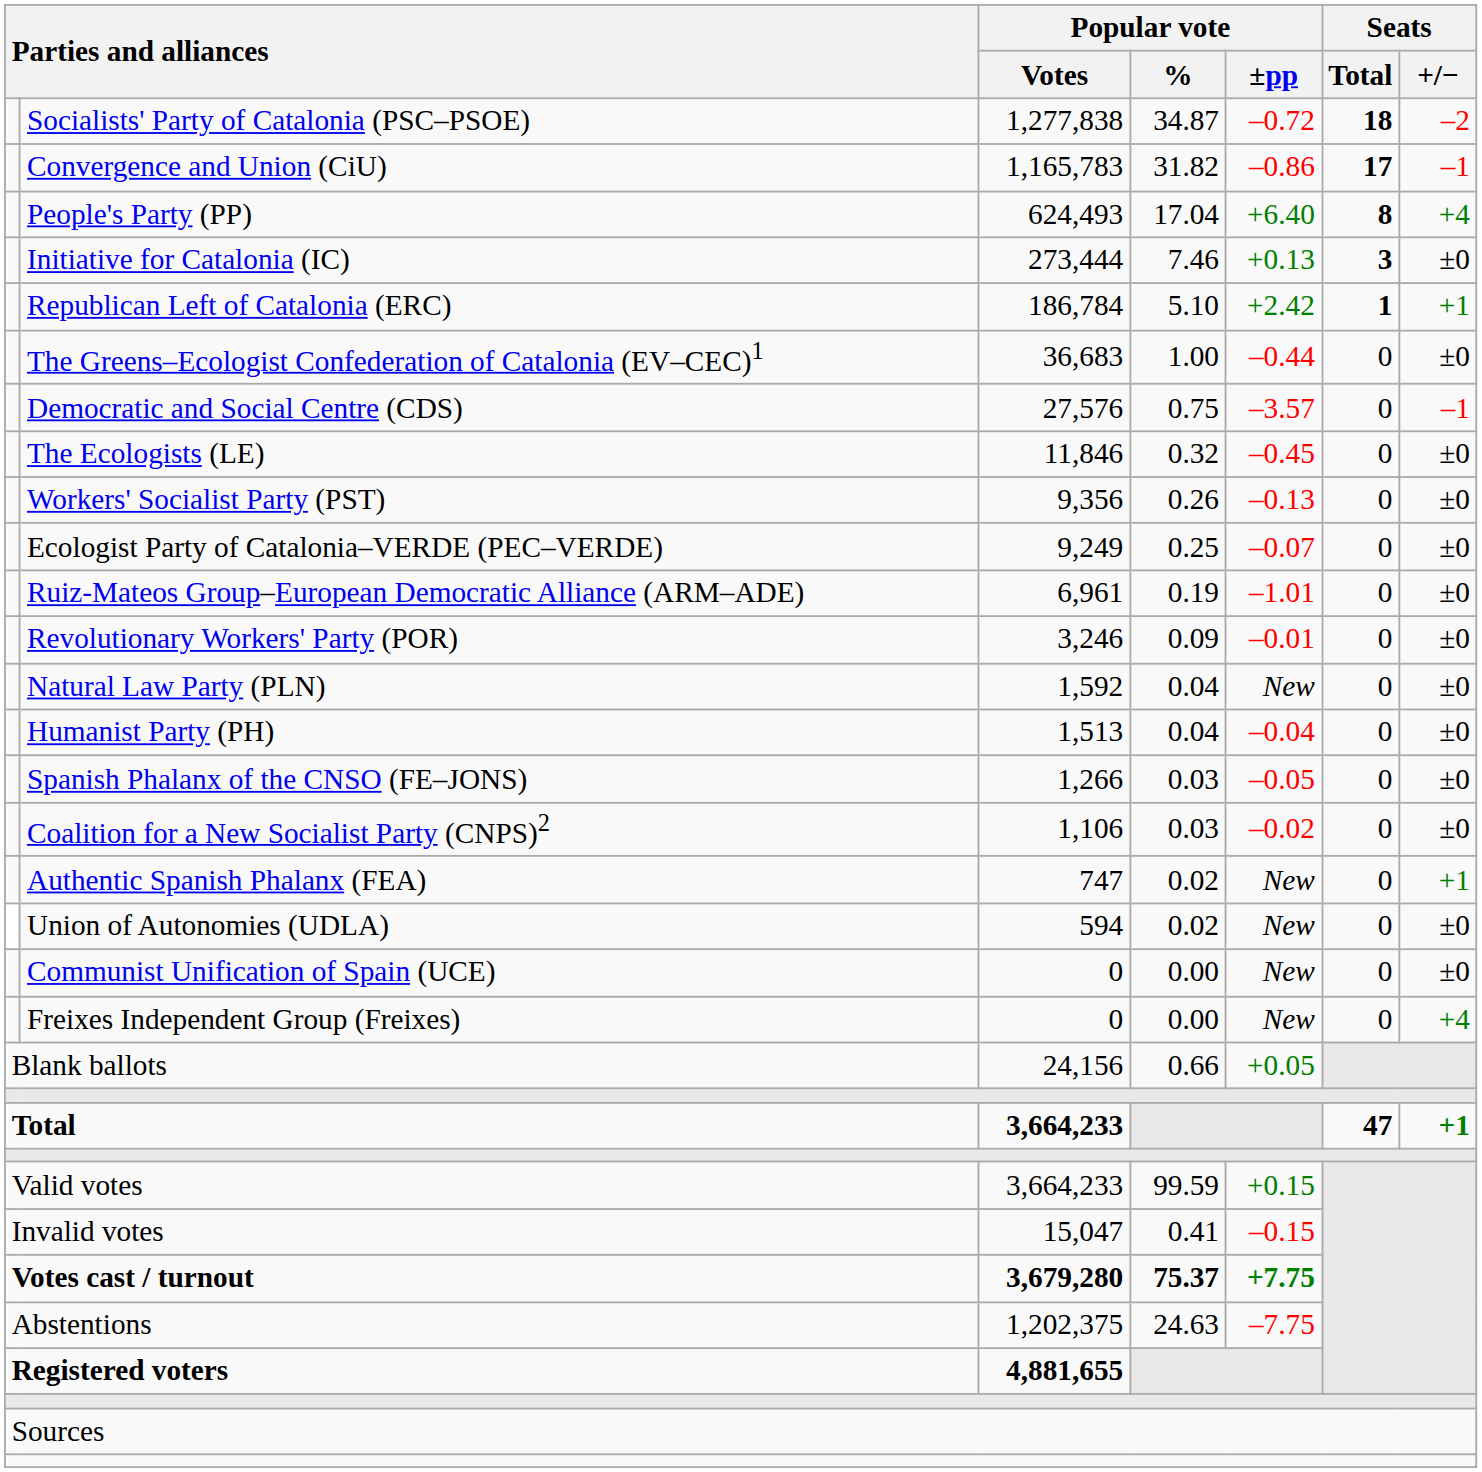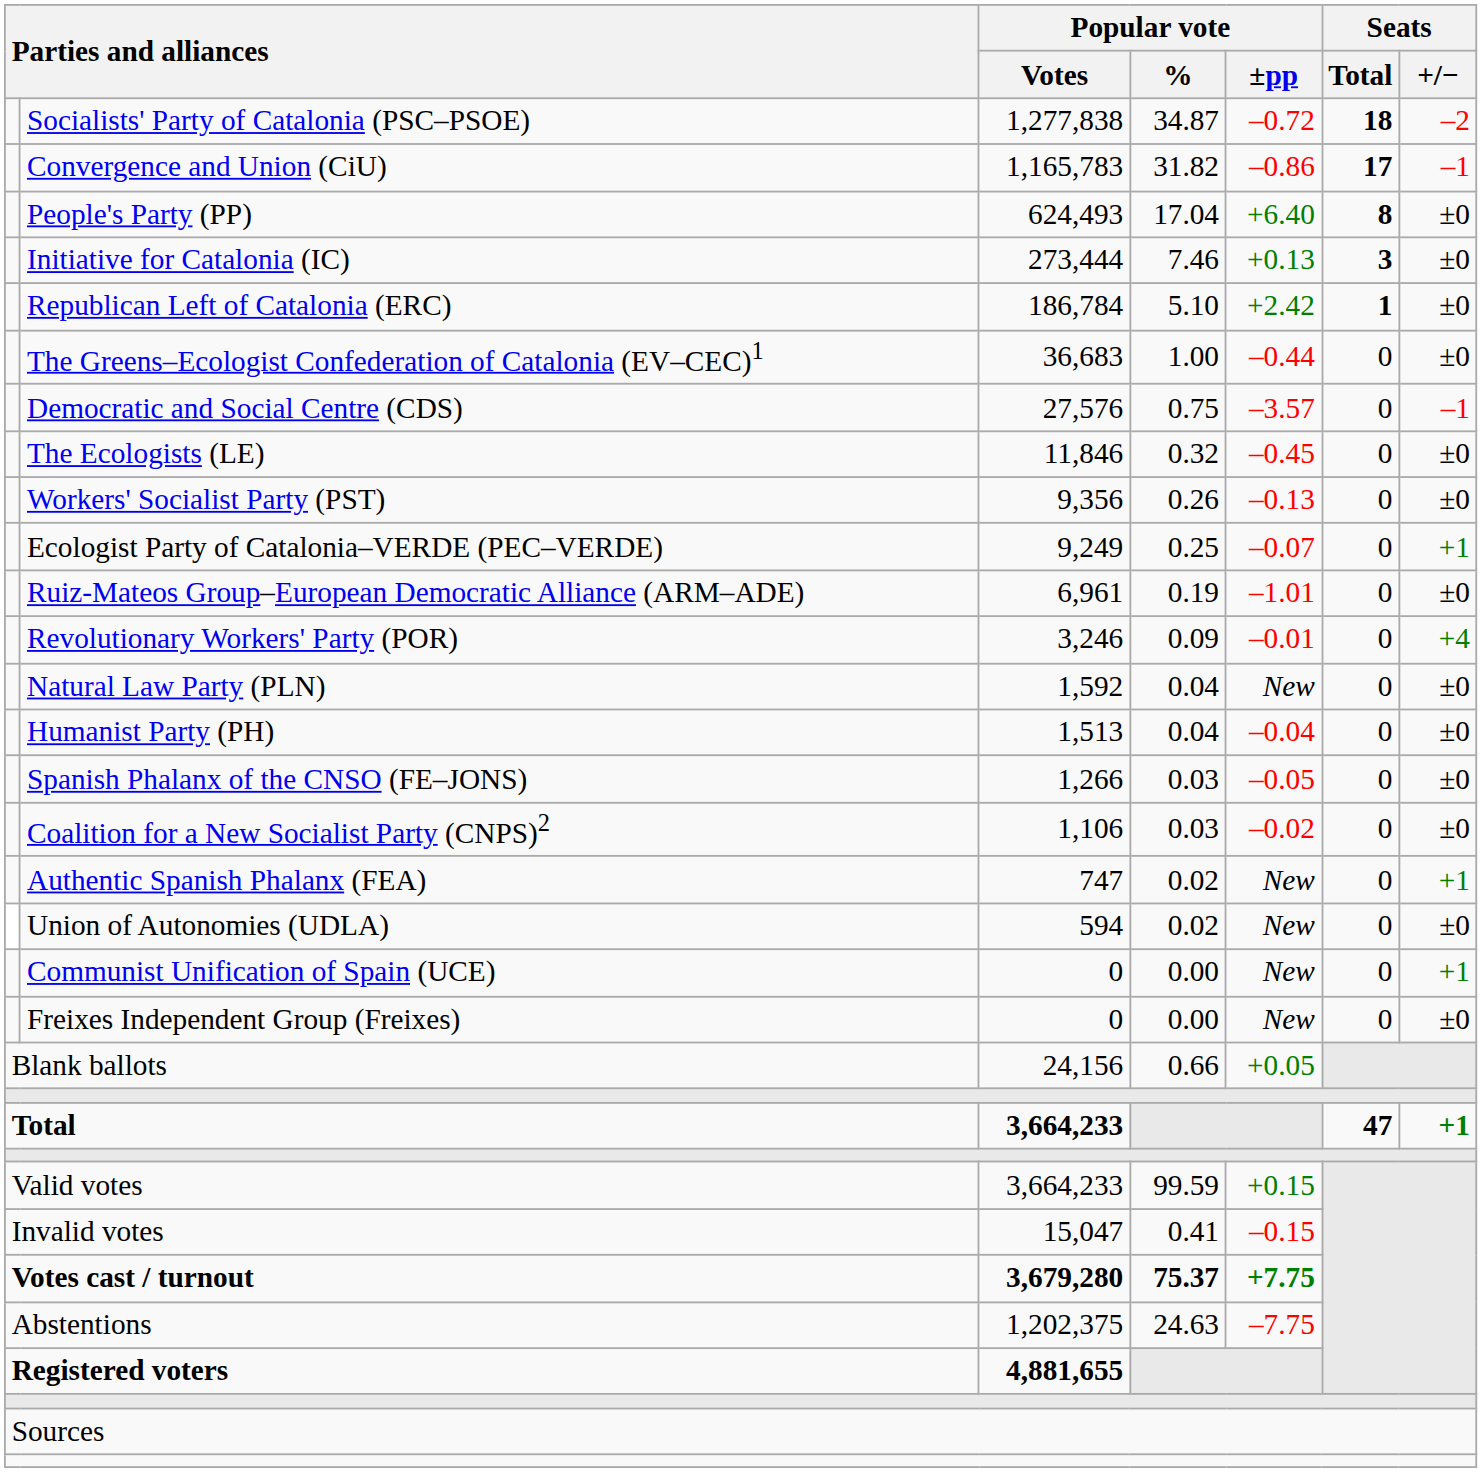(1454, 213) +4 -> (1455, 213) ±0
(1454, 306) +1 -> (1455, 306) ±0
(1455, 546) ±0 -> (1454, 546) +1
(1455, 639) ±0 -> (1454, 639) +4
(1455, 972) ±0 -> (1454, 972) +1
(1454, 1018) +4 -> (1455, 1018) ±0
